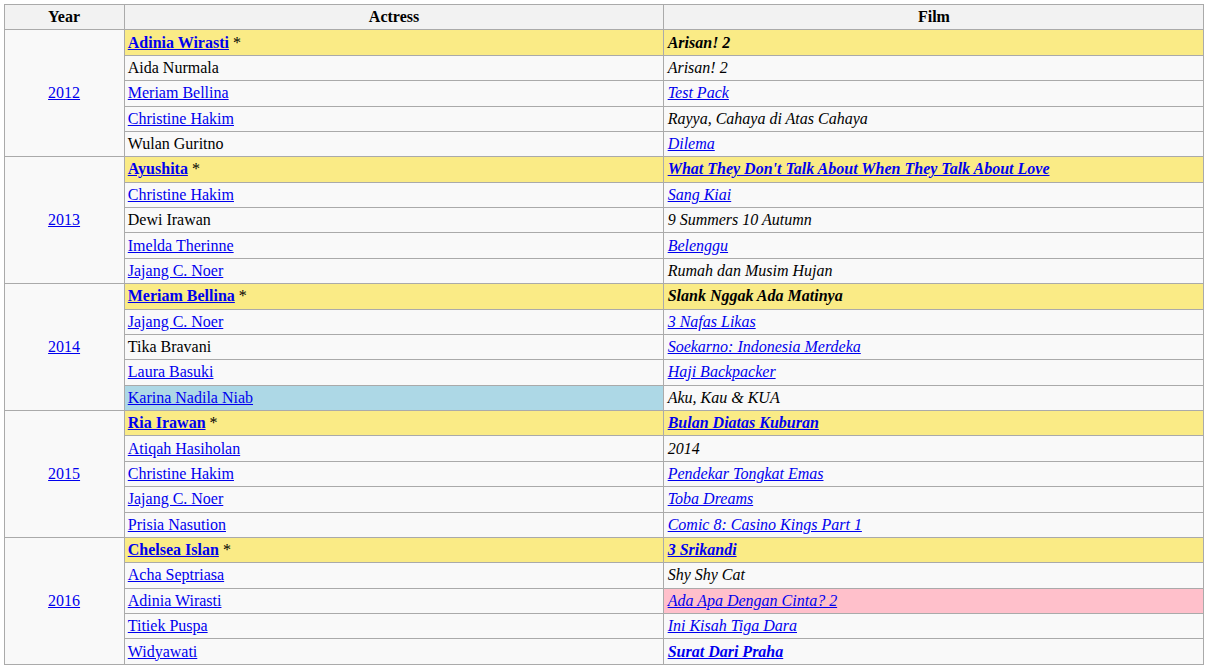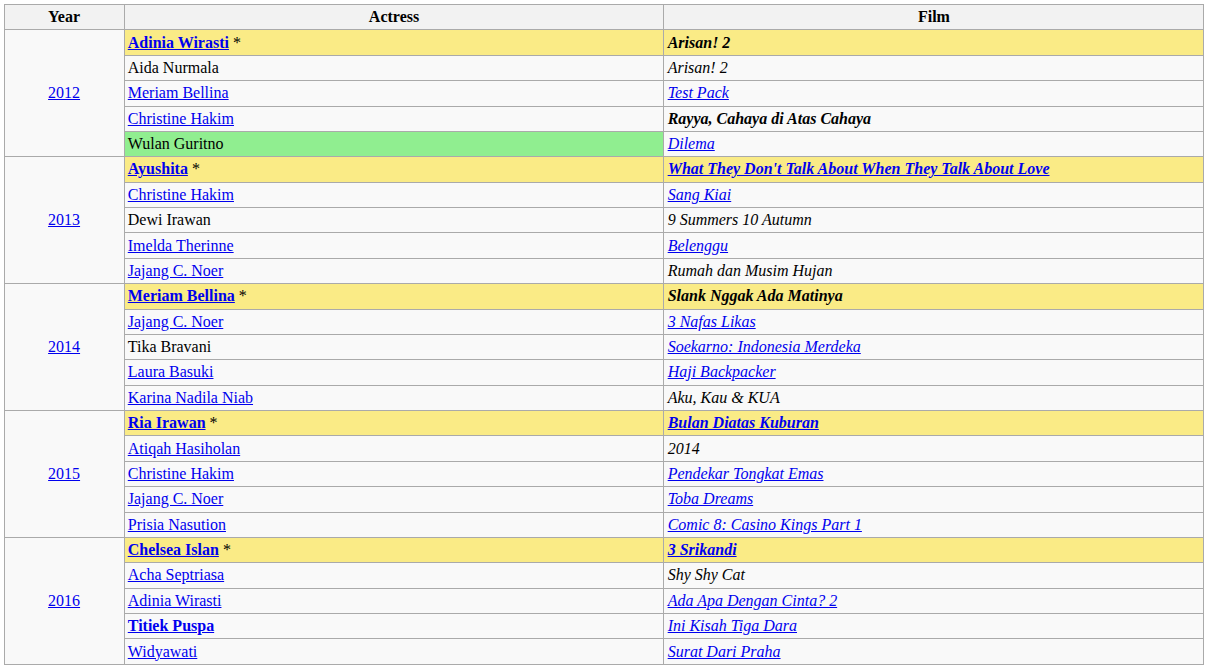(768, 118) normal -> (769, 118) bold
(176, 144) no background -> (176, 144) lightgreen background
(190, 397) lightblue background -> (190, 397) no background
(752, 600) pink background -> (752, 600) no background
(168, 626) normal -> (171, 626) bold
(725, 651) bold -> (724, 651) normal
